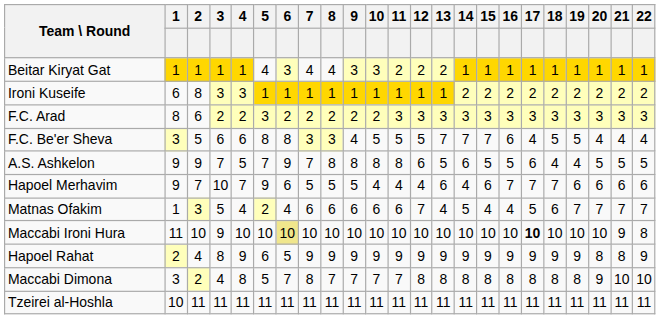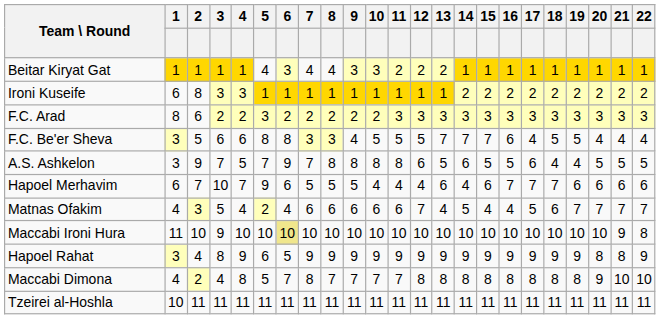(176, 163) 9 -> (176, 163) 3
(176, 186) 9 -> (176, 186) 6
(176, 209) 1 -> (176, 209) 4
(533, 233) bold -> (533, 233) normal
(176, 256) 2 -> (176, 256) 3
(176, 279) 3 -> (176, 279) 4
